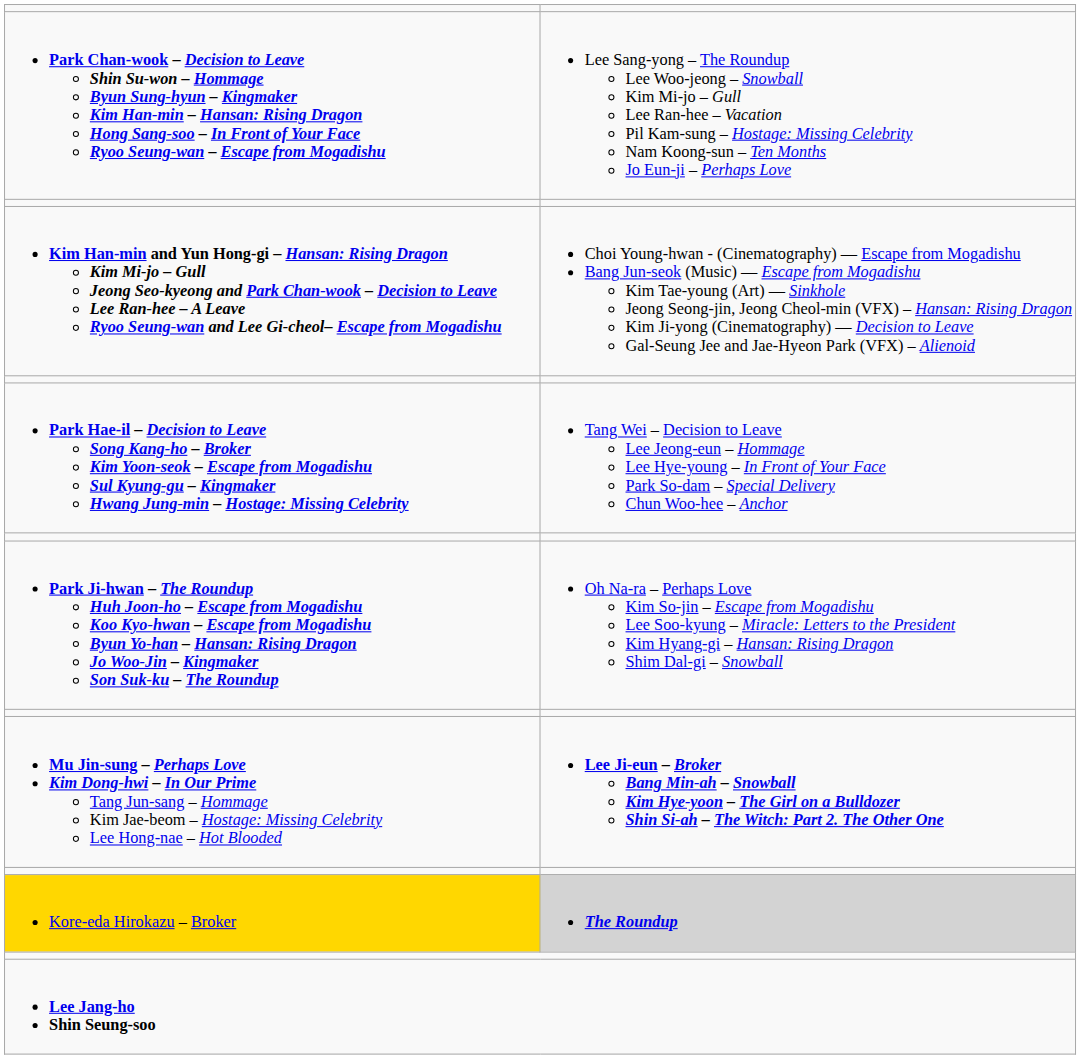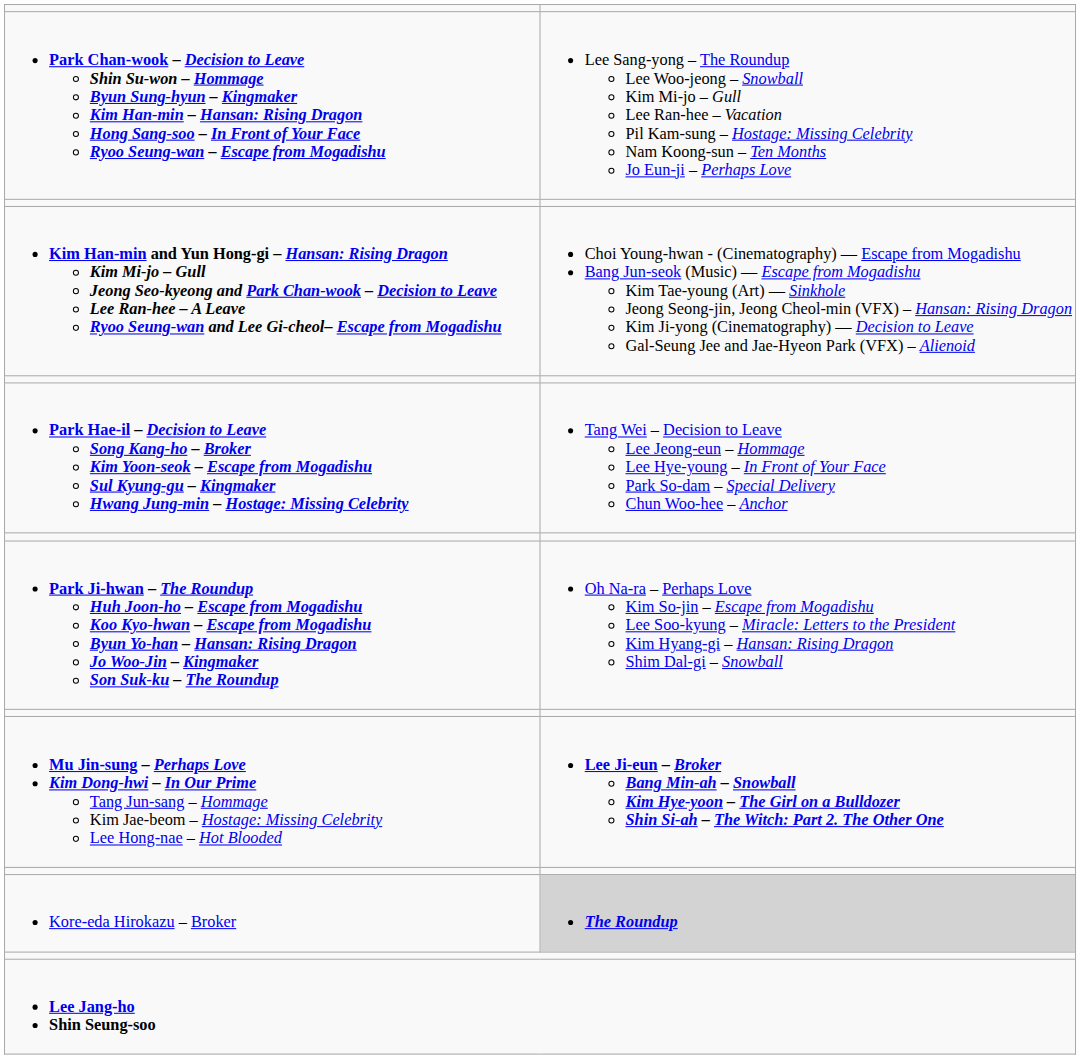(272, 922) gold background -> (272, 922) no background
